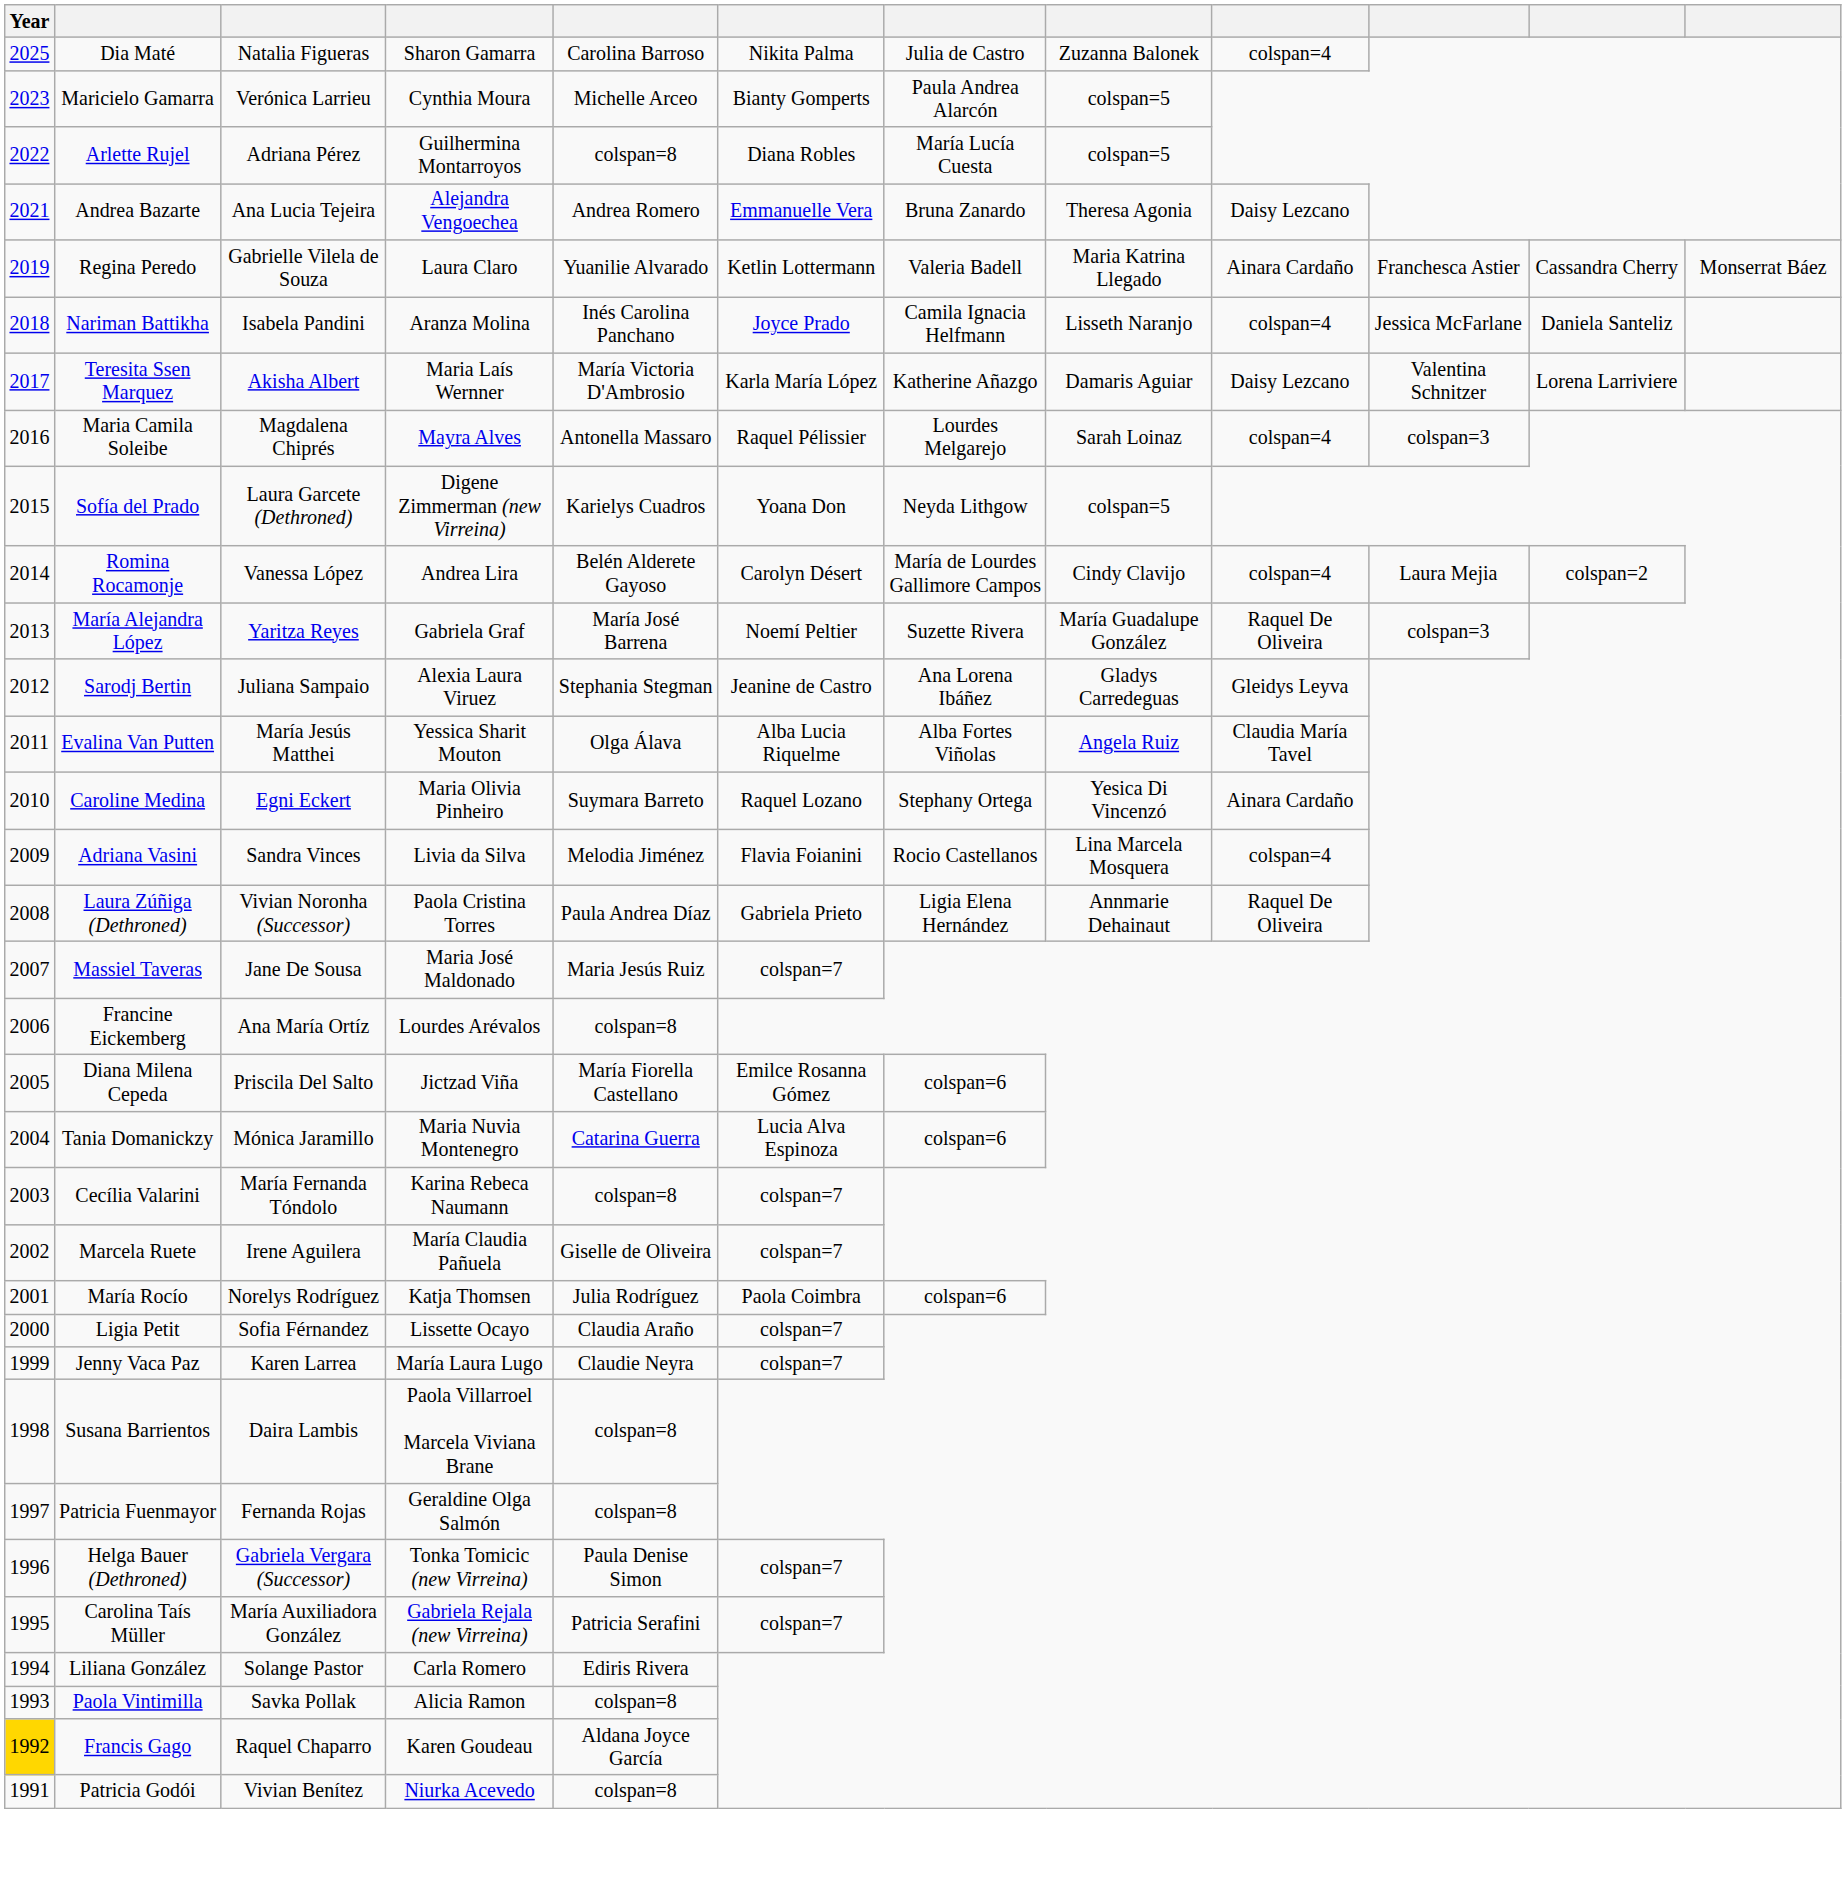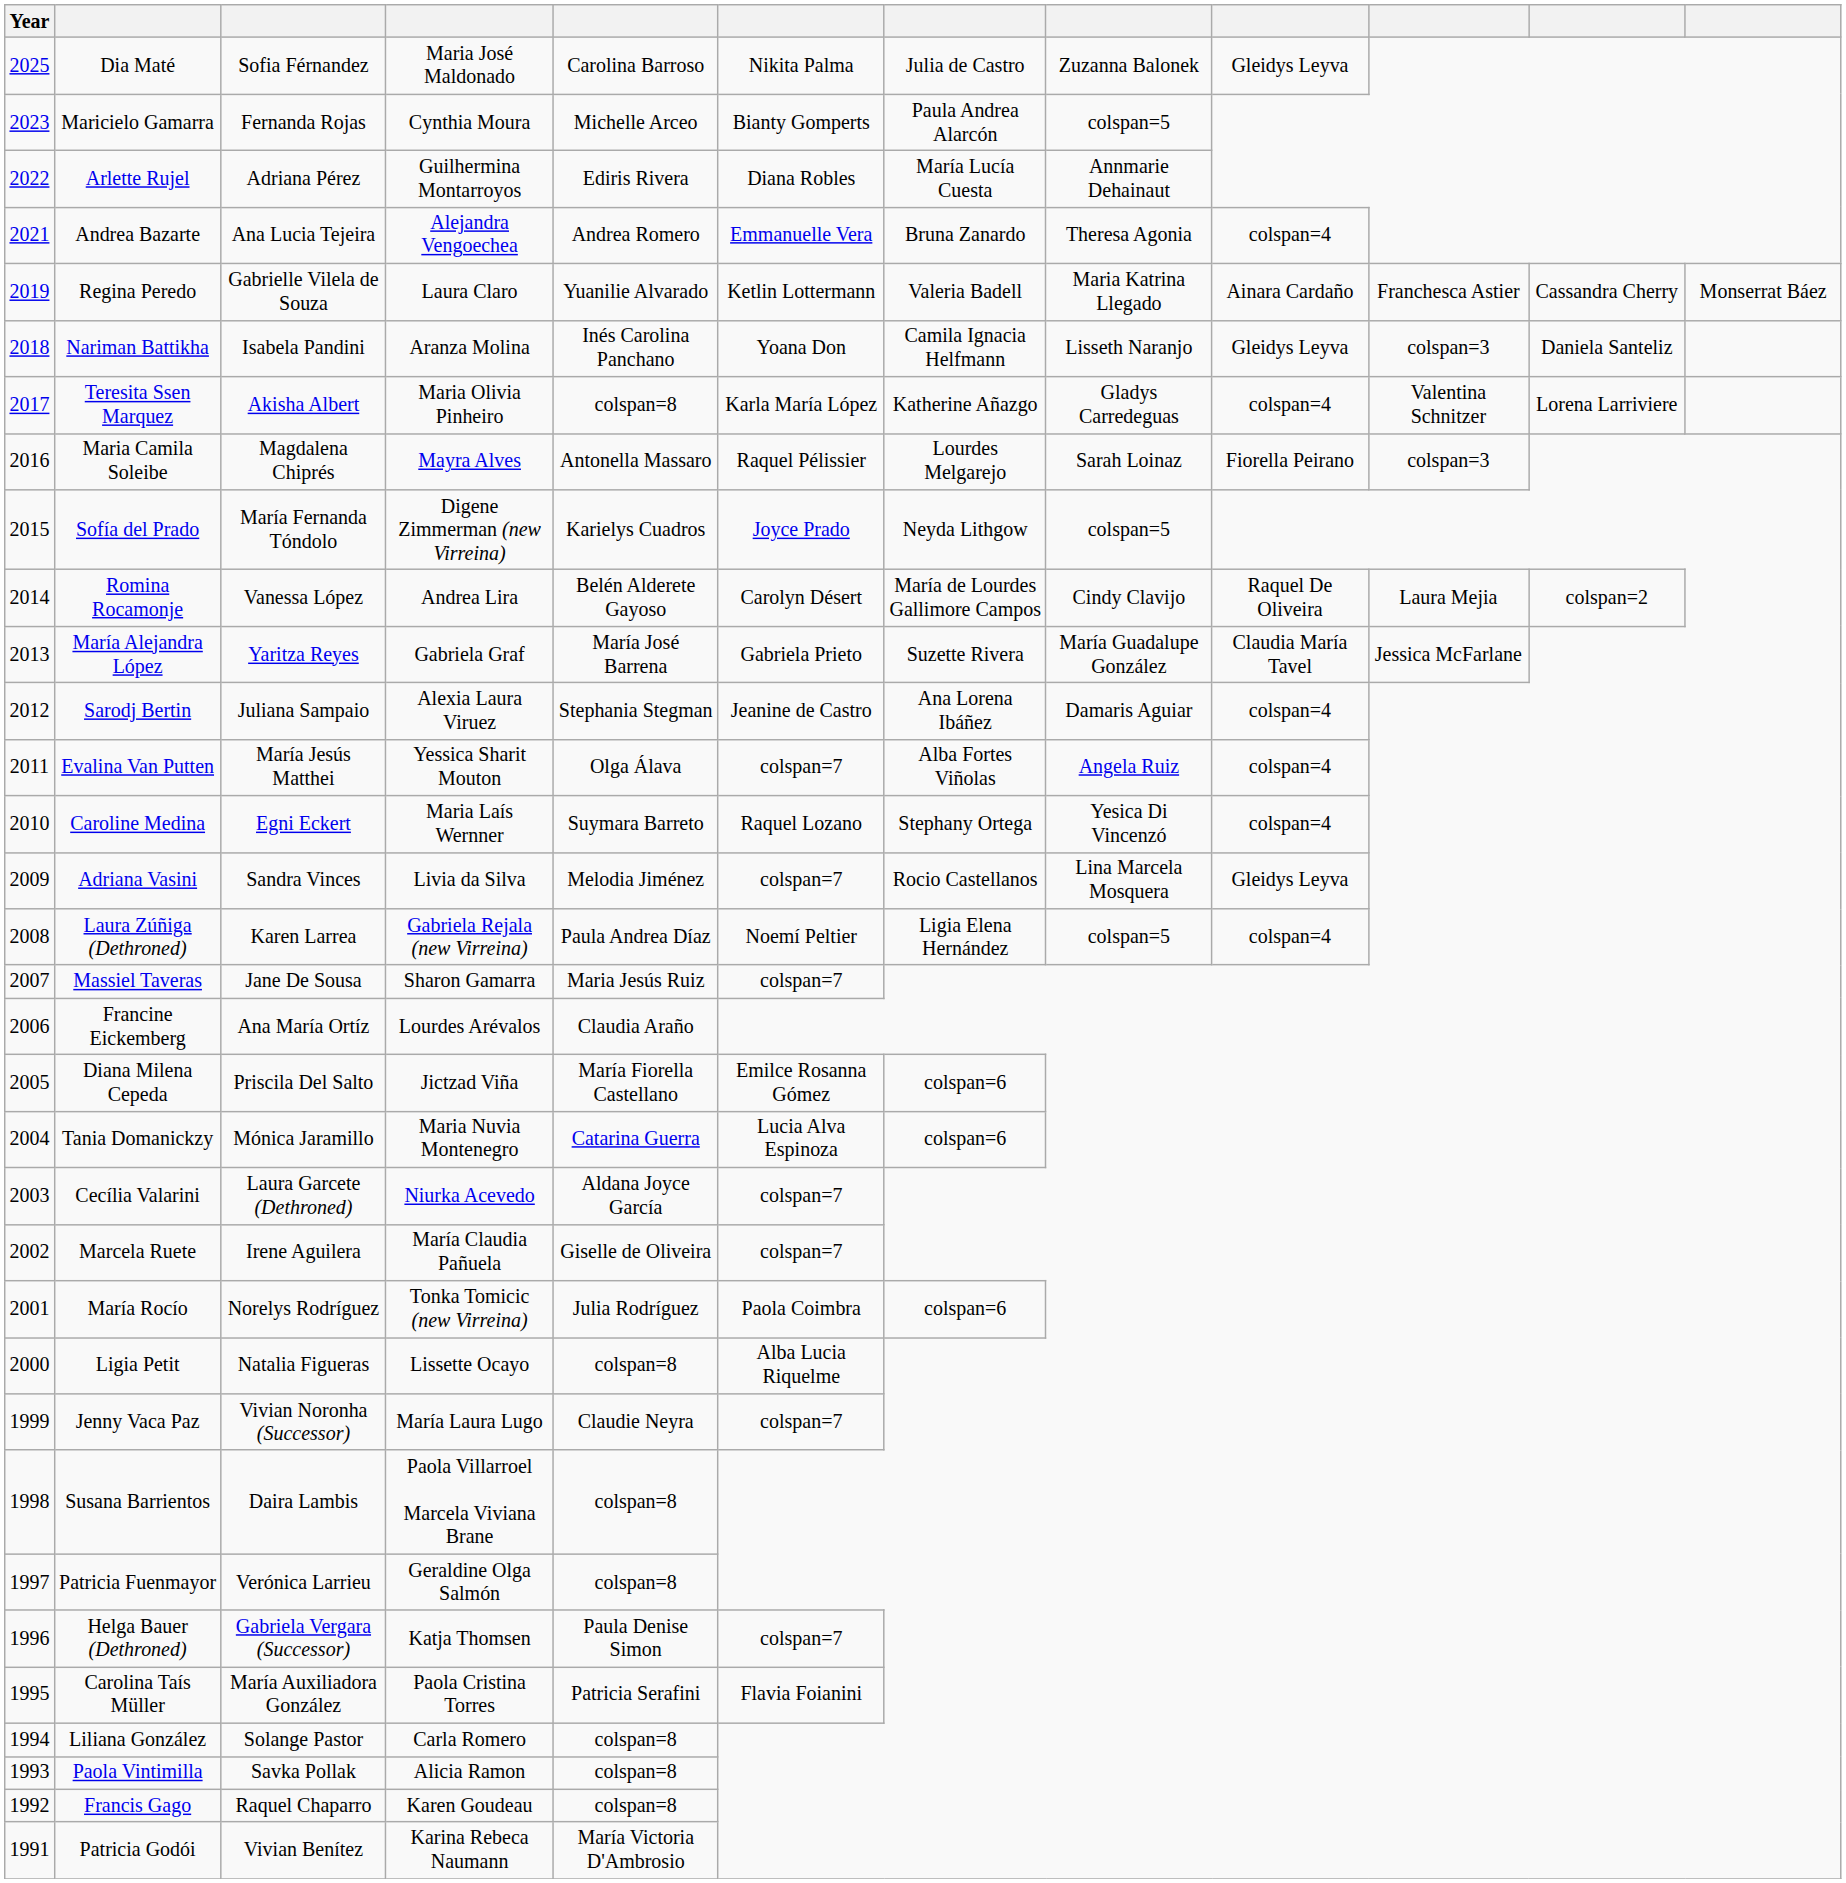(303, 53) Natalia Figueras -> (303, 65) Sofia Férnandez
(470, 53) Sharon Gamarra -> (470, 65) Maria José Maldonado
(1290, 53) colspan=4 -> (1290, 65) Gleidys Leyva
(303, 98) Verónica Larrieu -> (303, 121) Fernanda Rojas
(636, 154) colspan=8 -> (636, 178) Ediris Rivera
(1129, 154) colspan=5 -> (1129, 178) Annmarie Dehainaut
(1290, 211) Daisy Lezcano -> (1290, 234) colspan=4
(801, 324) Joyce Prado -> (801, 347) Yoana Don
(1290, 324) colspan=4 -> (1290, 347) Gleidys Leyva
(1448, 324) Jessica McFarlane -> (1448, 347) colspan=3
(470, 380) Maria Laís Wernner -> (470, 404) Maria Olivia Pinheiro
(636, 380) María Victoria D'Ambrosio -> (636, 404) colspan=8
(1129, 380) Damaris Aguiar -> (1129, 404) Gladys Carredeguas
(1290, 380) Daisy Lezcano -> (1290, 404) colspan=4
(1290, 437) colspan=4 -> (1290, 460) Fiorella Peirano
(303, 505) Laura Garcete (Dethroned) -> (303, 529) María Fernanda Tóndolo
(801, 505) Yoana Don -> (801, 529) Joyce Prado
(1290, 573) colspan=4 -> (1290, 597) Raquel De Oliveira
(801, 630) Noemí Peltier -> (801, 653) Gabriela Prieto
(1290, 630) Raquel De Oliveira -> (1290, 653) Claudia María Tavel
(1448, 630) colspan=3 -> (1448, 653) Jessica McFarlane
(1129, 686) Gladys Carredeguas -> (1129, 710) Damaris Aguiar
(1290, 686) Gleidys Leyva -> (1290, 710) colspan=4
(801, 743) Alba Lucia Riquelme -> (801, 766) colspan=7
(1290, 743) Claudia María Tavel -> (1290, 766) colspan=4
(470, 799) Maria Olivia Pinheiro -> (470, 823) Maria Laís Wernner
(1290, 799) Ainara Cardaño -> (1290, 823) colspan=4
(801, 856) Flavia Foianini -> (801, 879) colspan=7
(1290, 856) colspan=4 -> (1290, 879) Gleidys Leyva
(303, 912) Vivian Noronha (Successor) -> (303, 936) Karen Larrea
(470, 912) Paola Cristina Torres -> (470, 936) Gabriela Rejala (new Virreina)
(801, 912) Gabriela Prieto -> (801, 936) Noemí Peltier
(1129, 912) Annmarie Dehainaut -> (1129, 936) colspan=5
(1290, 912) Raquel De Oliveira -> (1290, 936) colspan=4
(470, 969) Maria José Maldonado -> (470, 981) Sharon Gamarra
(636, 1025) colspan=8 -> (636, 1025) Claudia Araño
(303, 1195) María Fernanda Tóndolo -> (303, 1195) Laura Garcete (Dethroned)
(470, 1195) Karina Rebeca Naumann -> (470, 1195) Niurka Acevedo
(636, 1195) colspan=8 -> (636, 1195) Aldana Joyce García
(470, 1296) Katja Thomsen -> (470, 1308) Tonka Tomicic (new Virreina)
(303, 1329) Sofia Férnandez -> (303, 1364) Natalia Figueras
(636, 1329) Claudia Araño -> (636, 1364) colspan=8
(801, 1329) colspan=7 -> (801, 1364) Alba Lucia Riquelme
(303, 1362) Karen Larrea -> (303, 1421) Vivian Noronha (Successor)
(303, 1510) Fernanda Rojas -> (303, 1581) Verónica Larrieu
(470, 1567) Tonka Tomicic (new Virreina) -> (470, 1637) Katja Thomsen
(470, 1623) Gabriela Rejala (new Virreina) -> (470, 1694) Paola Cristina Torres
(801, 1623) colspan=7 -> (801, 1694) Flavia Foianini
(636, 1668) Ediris Rivera -> (636, 1739) colspan=8
(29, 1746) gold background -> (29, 1805) no background
(636, 1746) Aldana Joyce García -> (636, 1805) colspan=8
(470, 1791) Niurka Acevedo -> (470, 1849) Karina Rebeca Naumann
(636, 1791) colspan=8 -> (636, 1849) María Victoria D'Ambrosio
